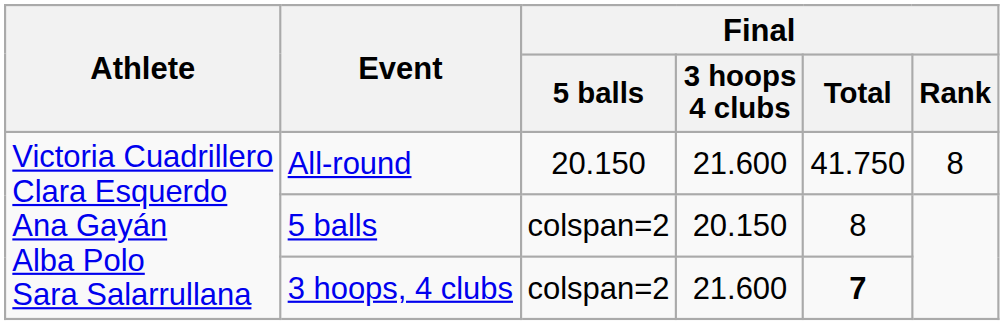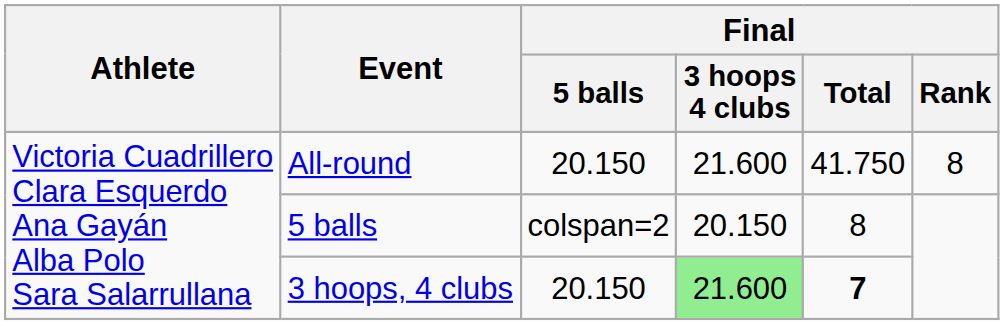(598, 288) colspan=2 -> (598, 288) 20.150
(740, 288) no background -> (740, 288) lightgreen background
